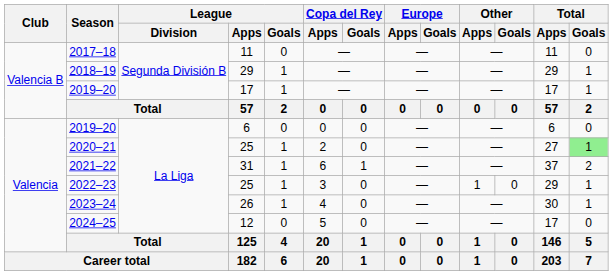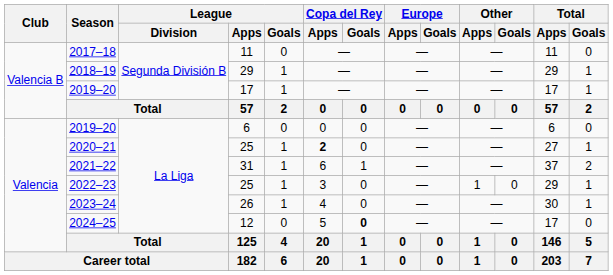(323, 147) normal -> (323, 147) bold
(589, 147) lightgreen background -> (589, 147) no background
(364, 223) normal -> (364, 223) bold
